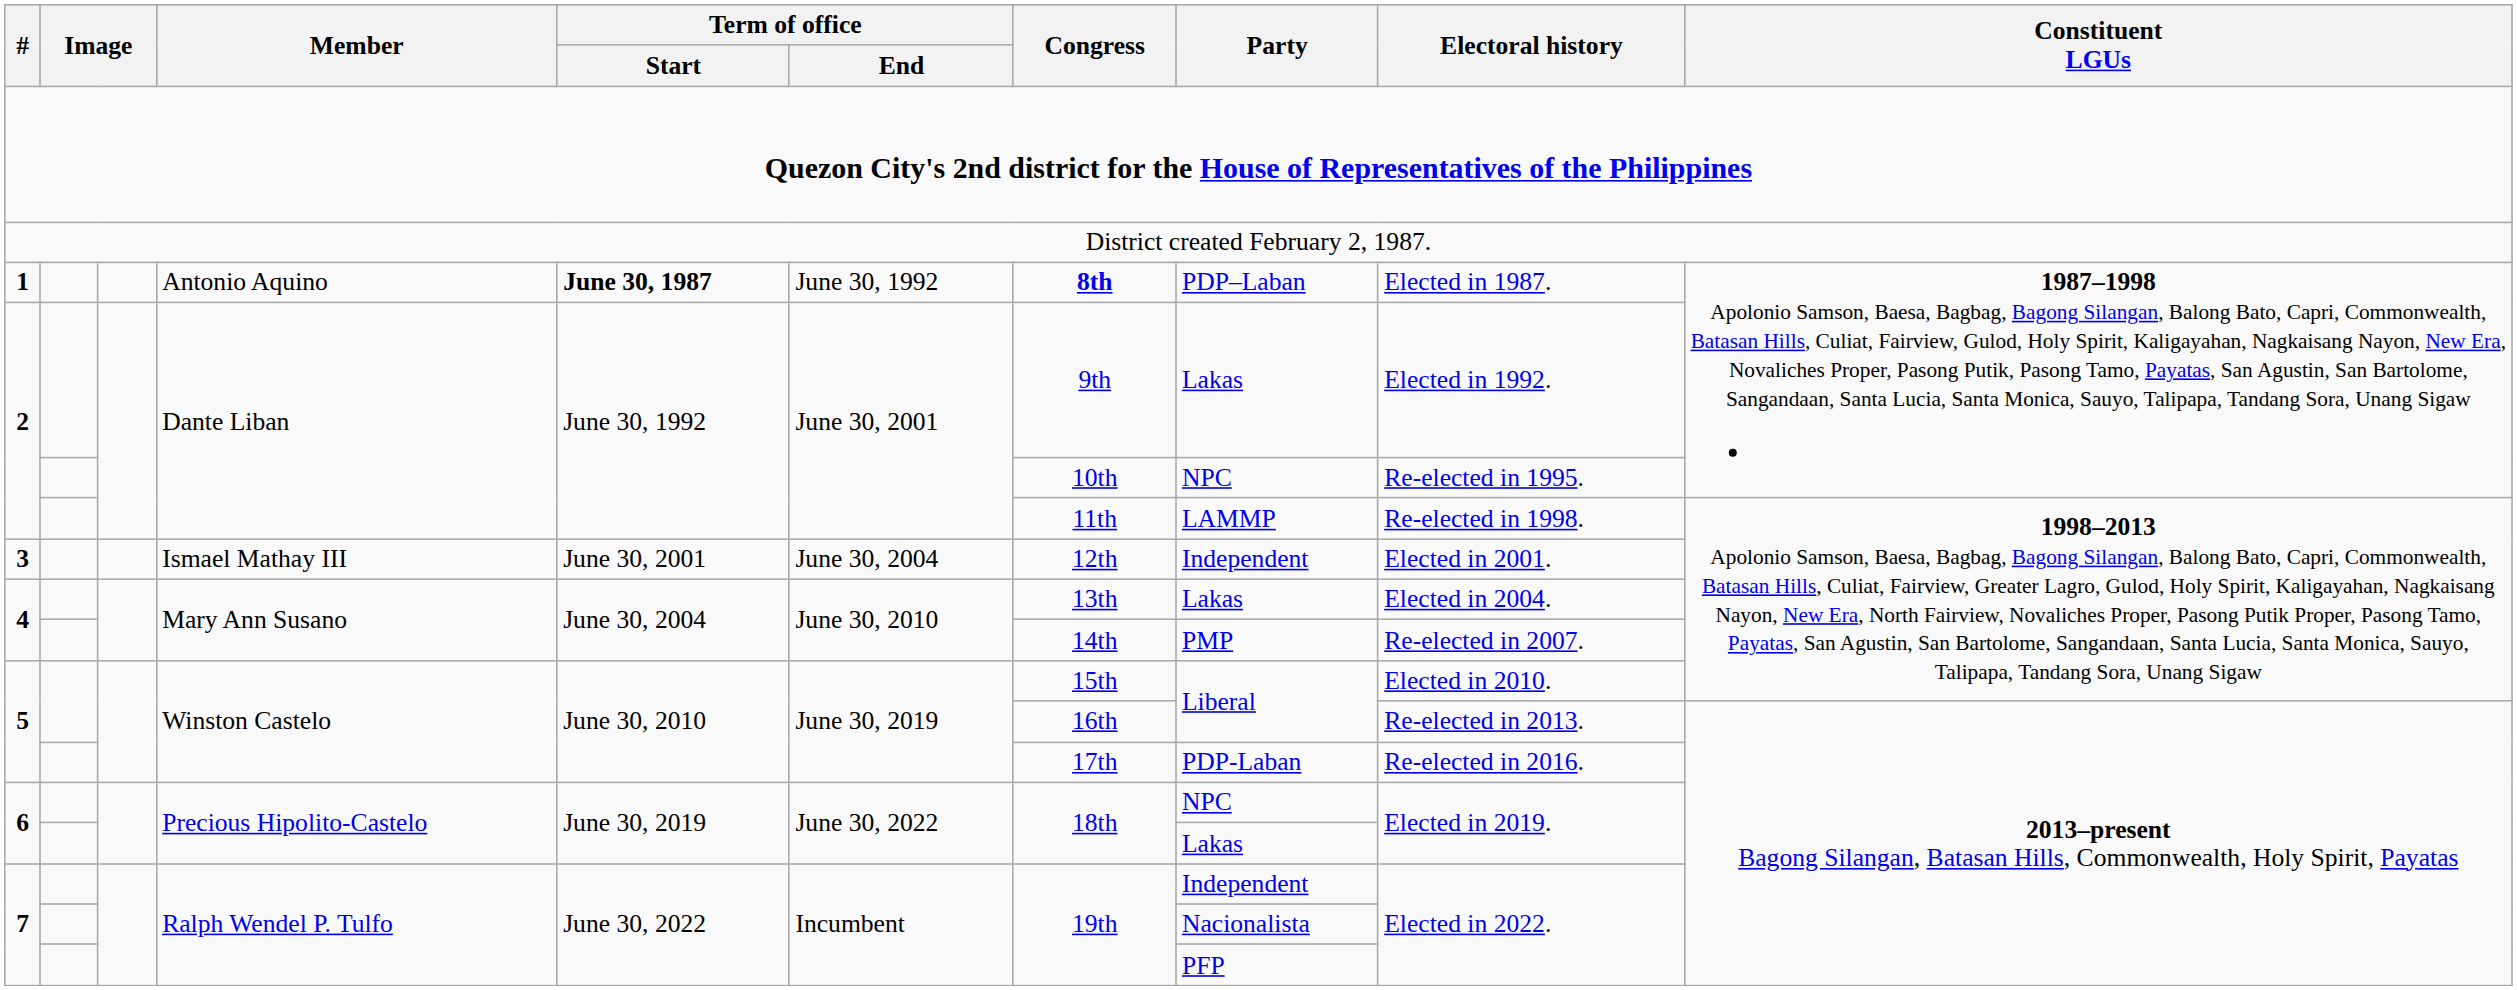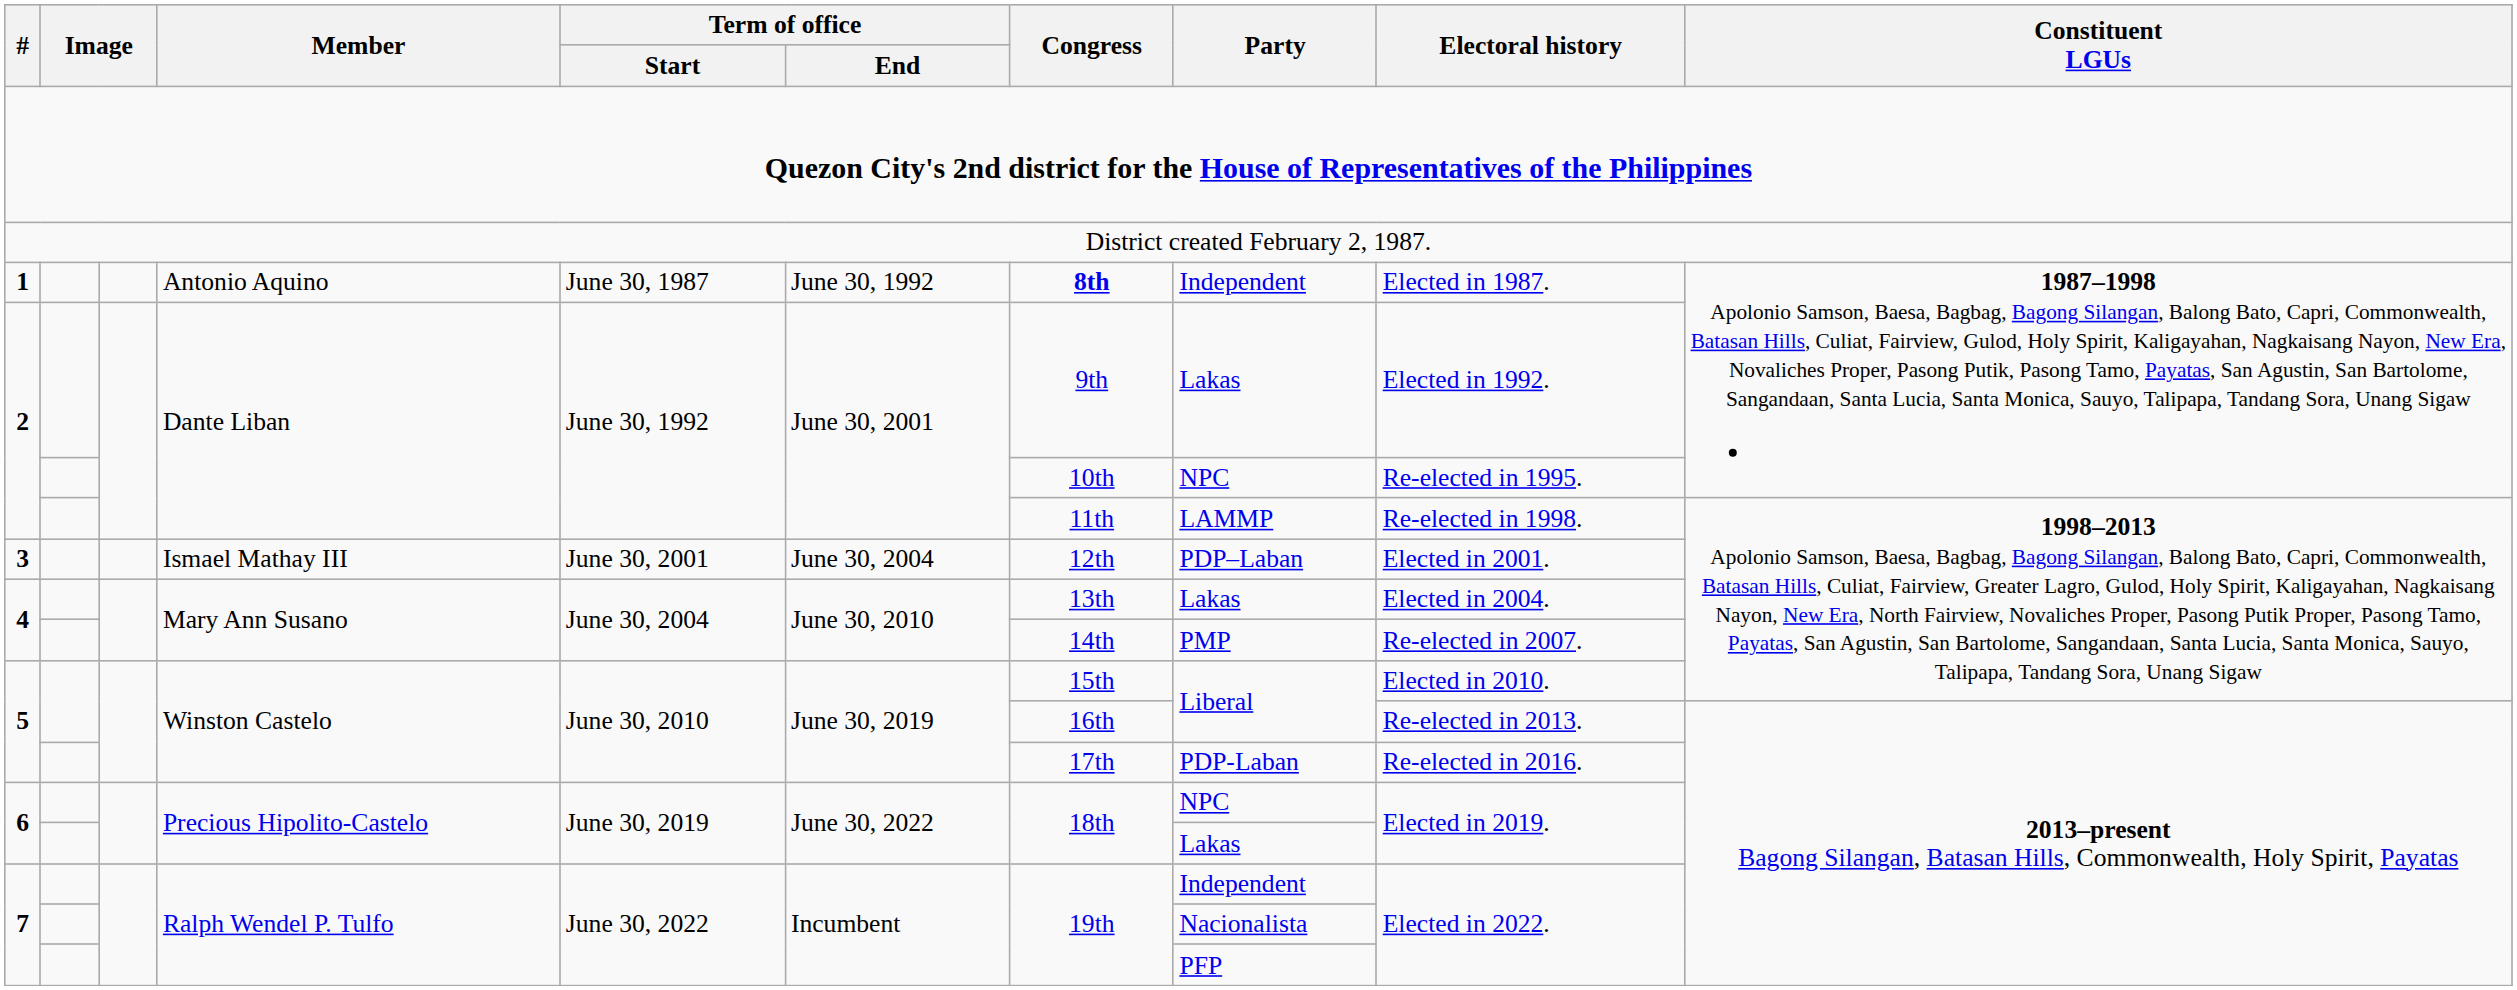(637, 282) bold -> (637, 282) normal
(1244, 282) PDP–Laban -> (1243, 282) Independent
(1245, 558) Independent -> (1241, 558) PDP–Laban
